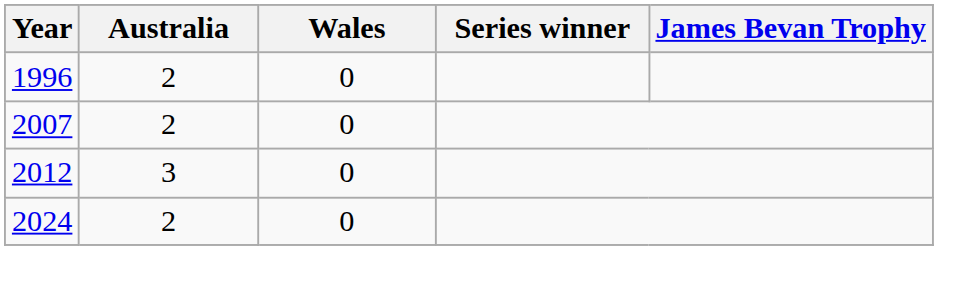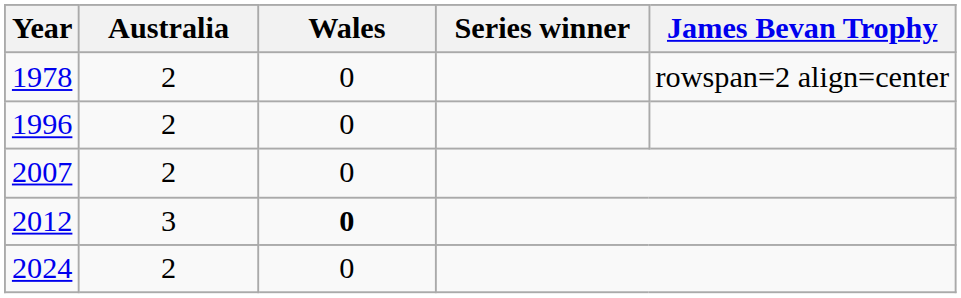+ row: (42, 76)
(347, 172) normal -> (347, 220) bold
